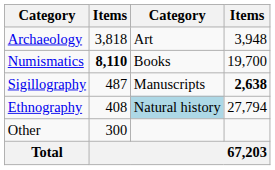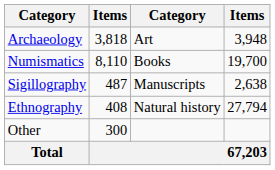(111, 61) bold -> (111, 61) normal
(251, 84) bold -> (251, 84) normal
(177, 107) lightblue background -> (177, 107) no background
